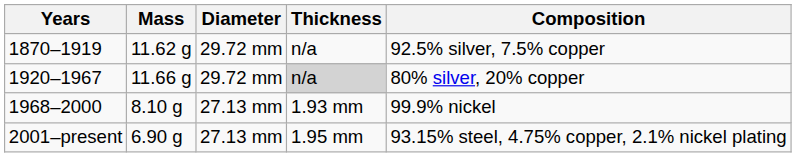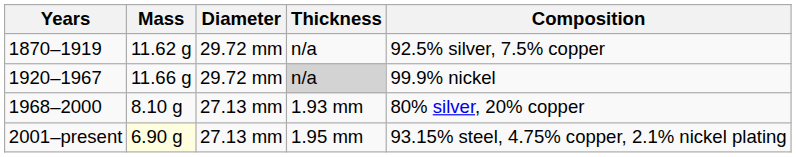(487, 78) 80% silver, 20% copper -> (443, 78) 99.9% nickel
(443, 107) 99.9% nickel -> (487, 107) 80% silver, 20% copper
(157, 136) no background -> (157, 136) lightyellow background
